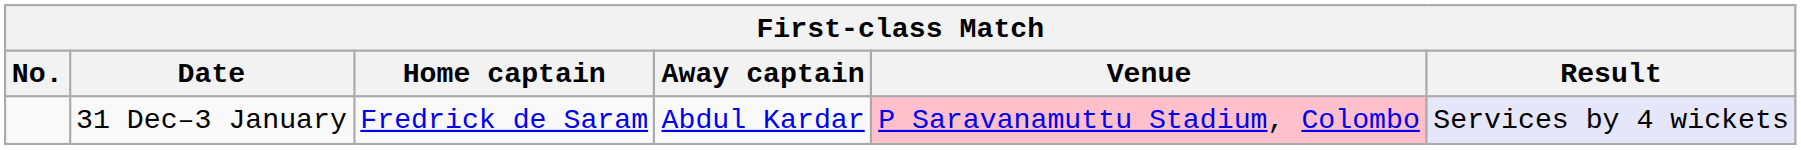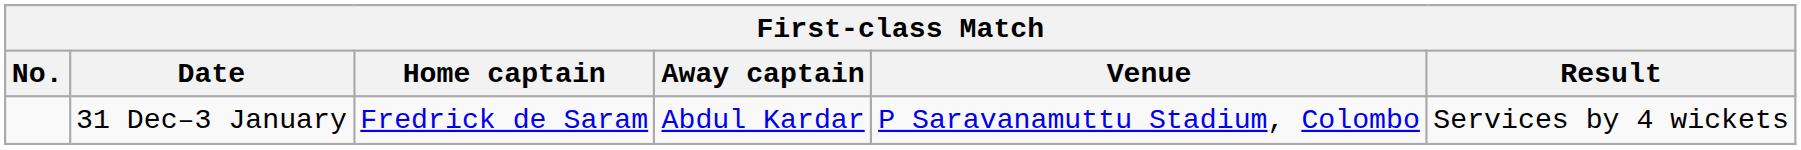(1149, 120) pink background -> (1149, 120) no background
(1611, 120) lavender background -> (1611, 120) no background
